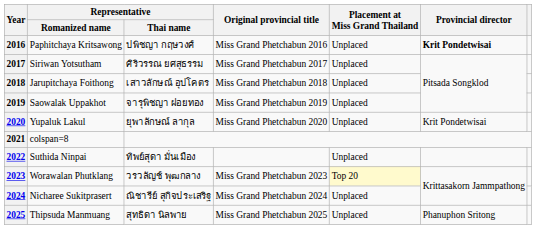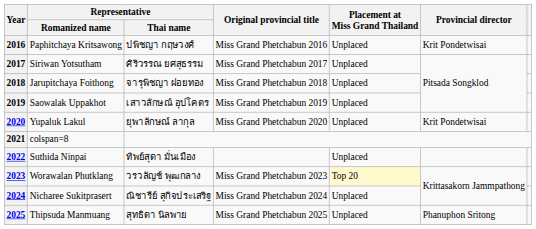(457, 45) bold -> (455, 45) normal
(168, 83) เสาวลักษณ์ อุปโคตร -> (165, 83) จารุพิชญา ฝอยทอง
(165, 103) จารุพิชญา ฝอยทอง -> (168, 103) เสาวลักษณ์ อุปโคตร
